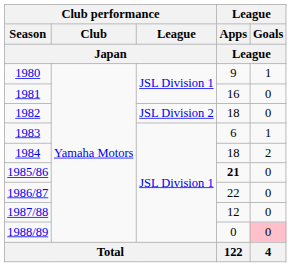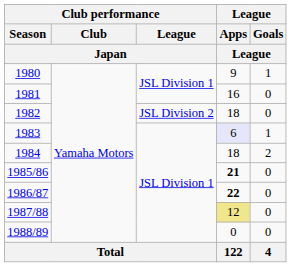(233, 133) no background -> (233, 133) lavender background
(233, 192) normal -> (233, 192) bold
(233, 212) no background -> (233, 212) khaki background
(268, 232) pink background -> (268, 232) no background
